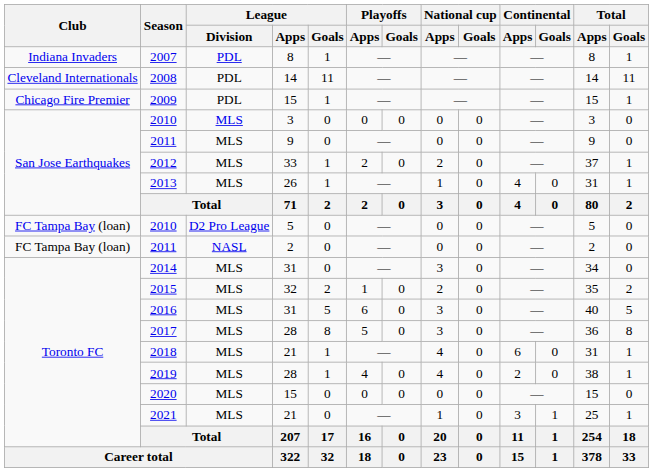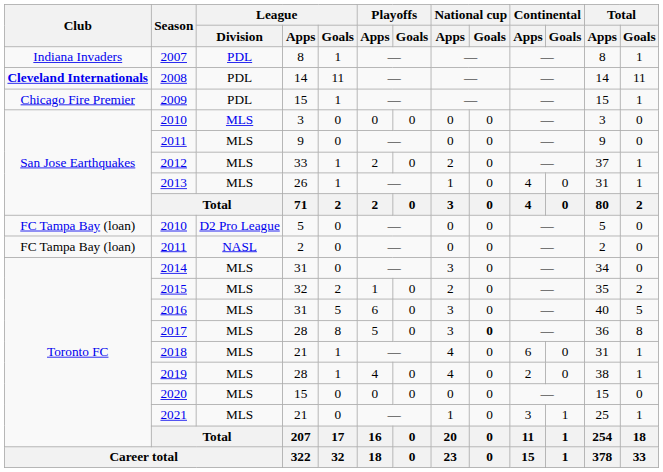(73, 78) normal -> (78, 78) bold
(479, 330) normal -> (490, 330) bold
